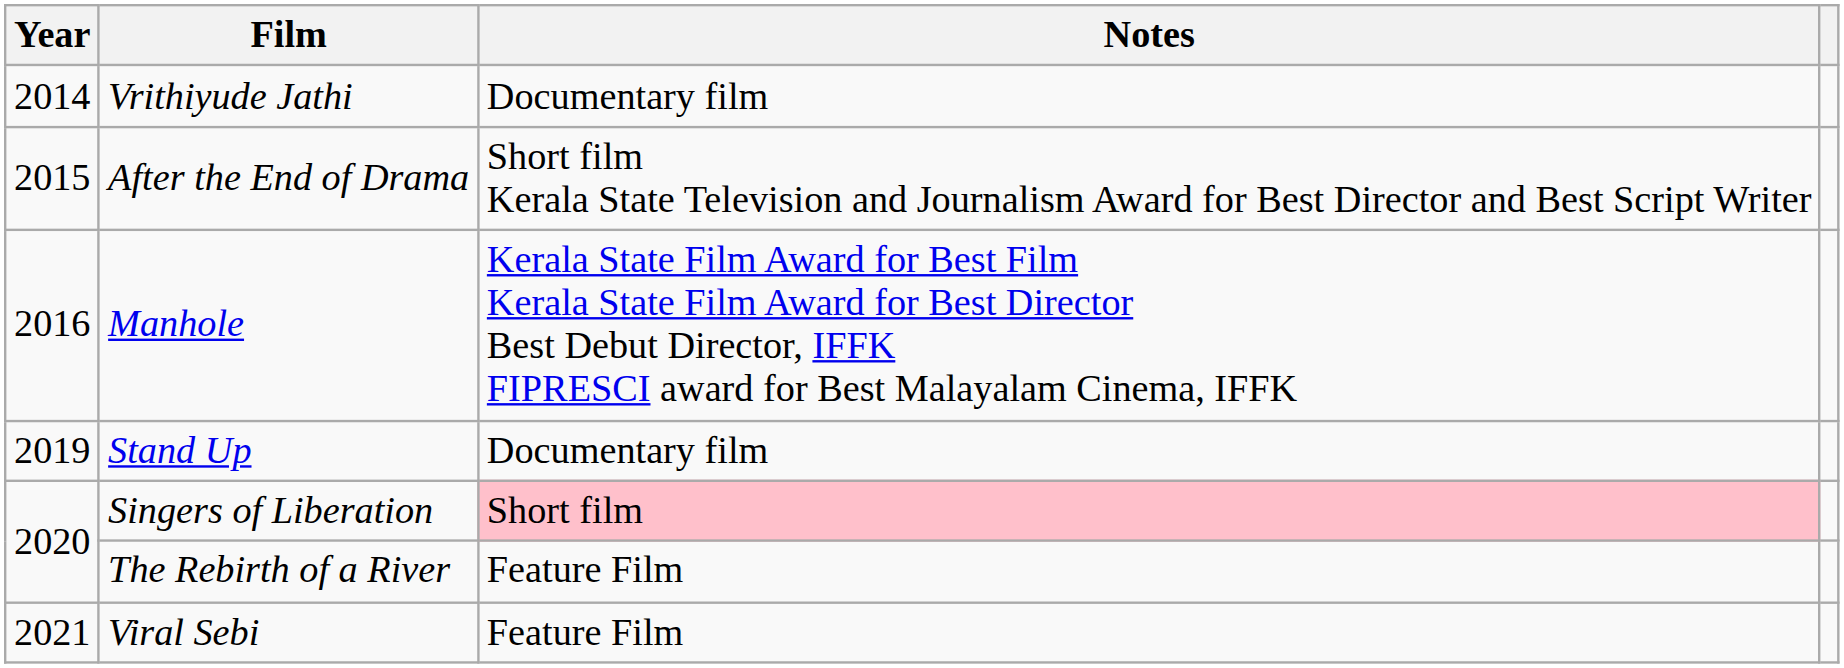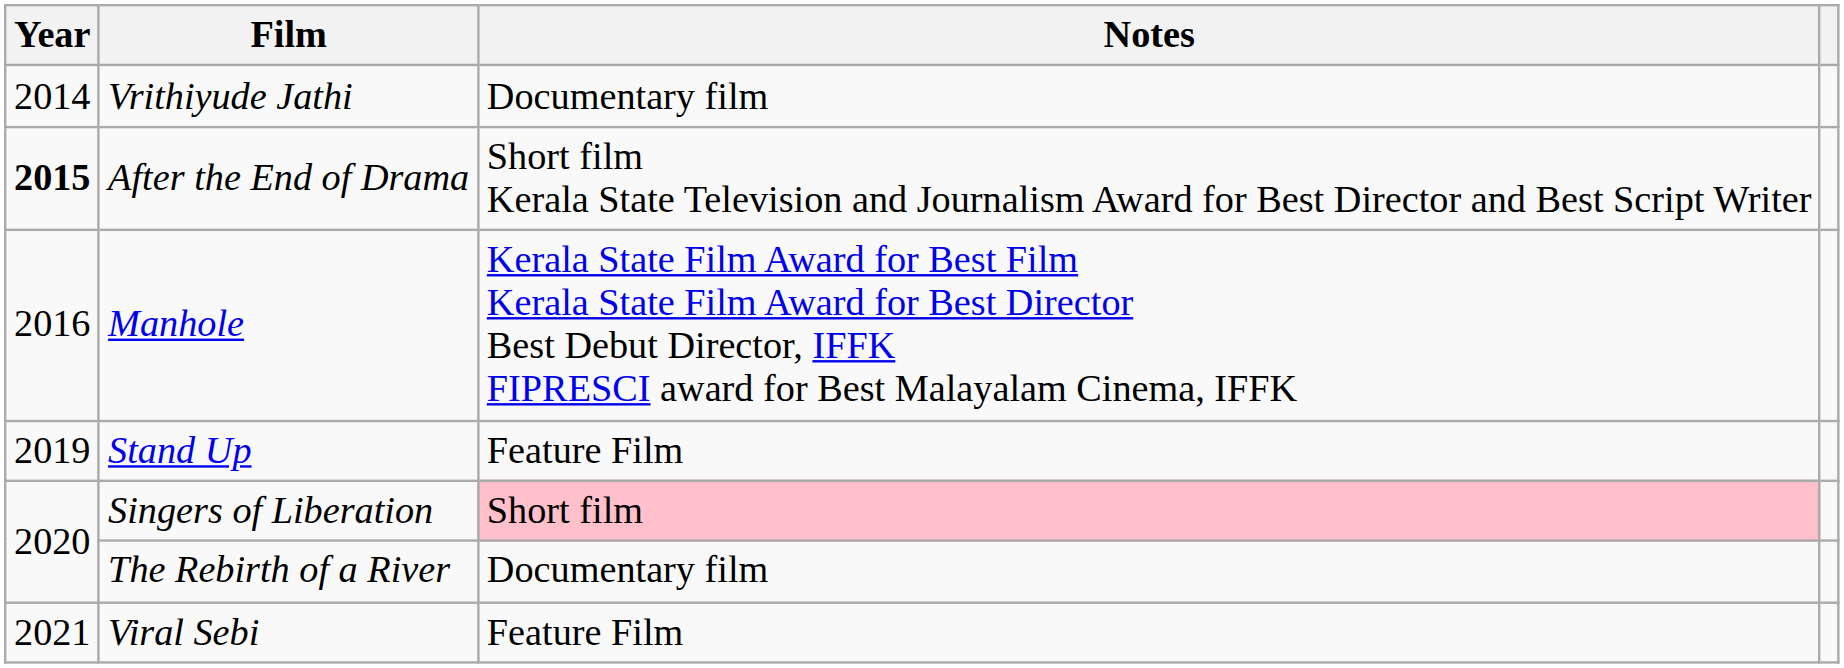(52, 177) normal -> (52, 177) bold
(628, 449) Documentary film -> (585, 449) Feature Film
(585, 570) Feature Film -> (628, 570) Documentary film
